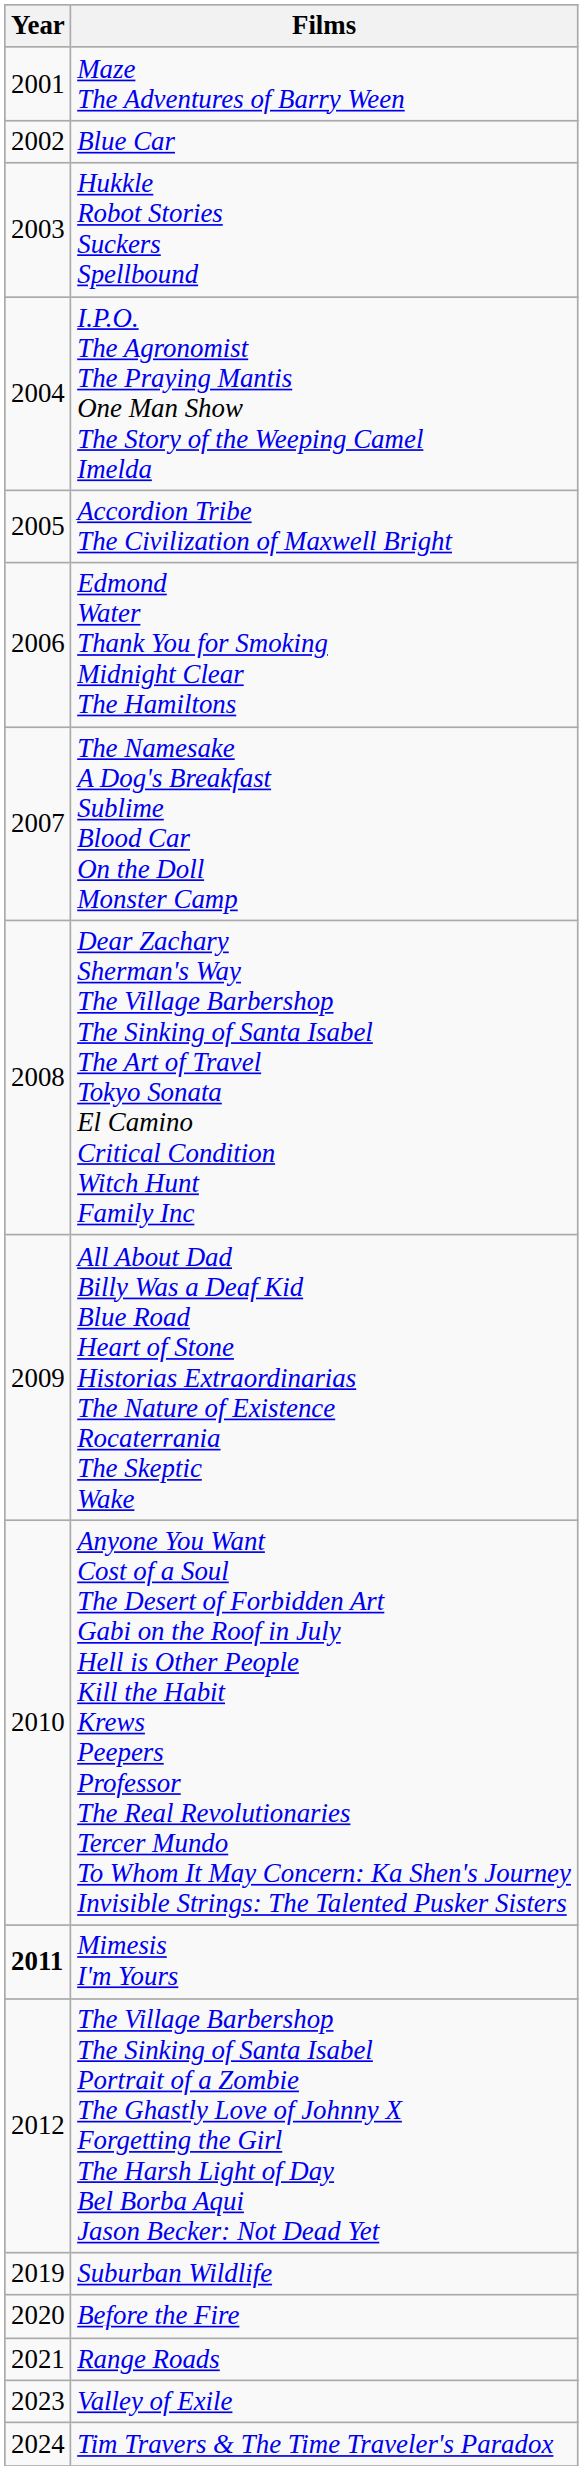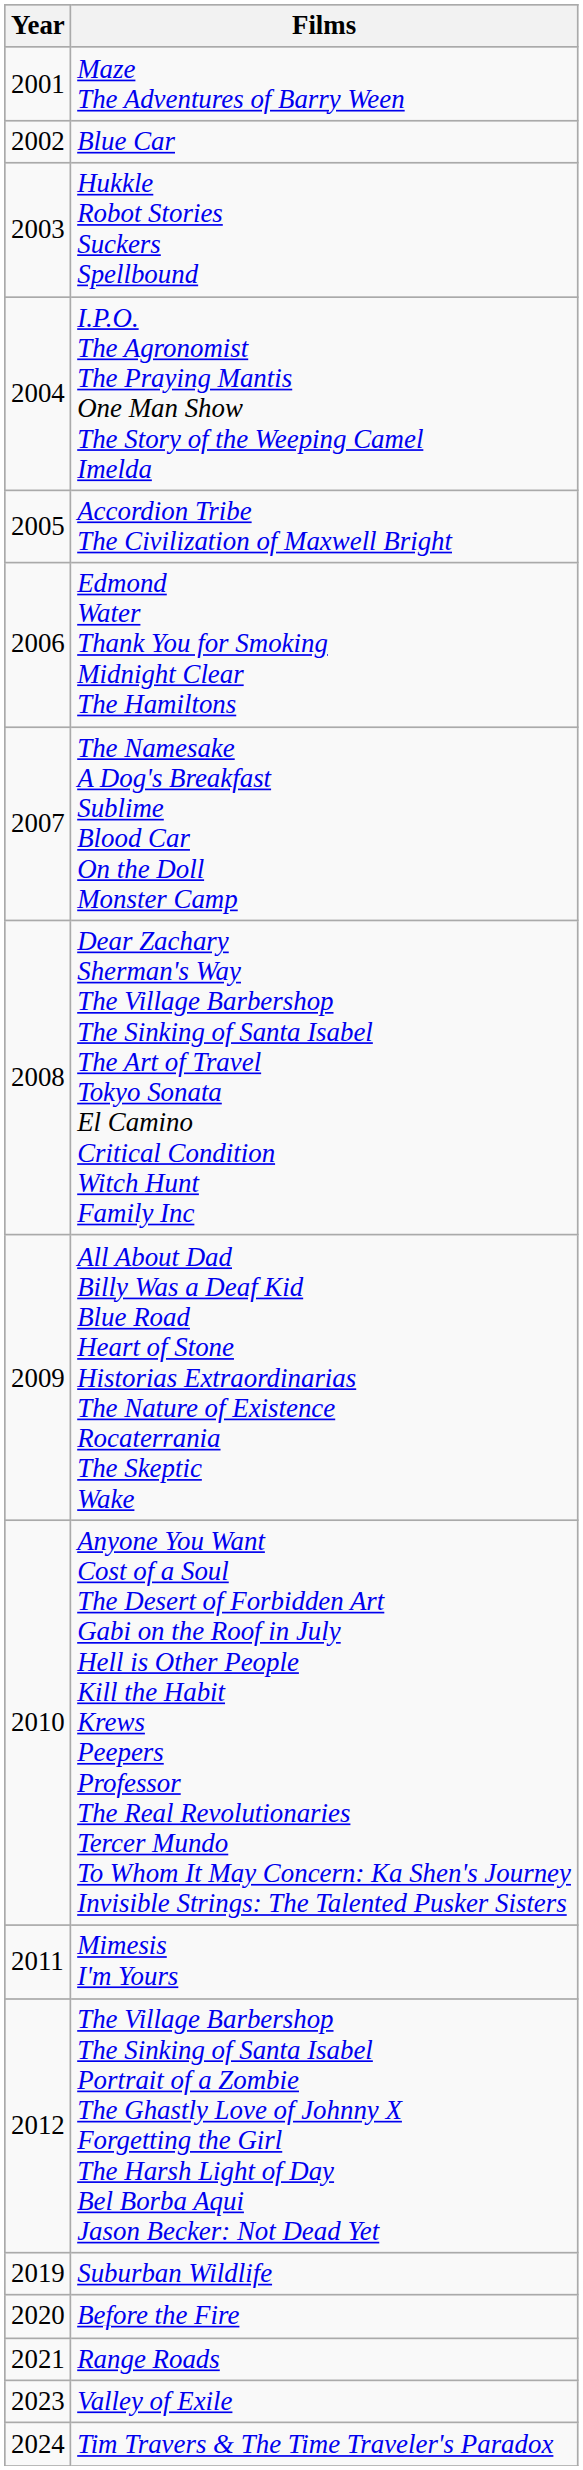(37, 1961) bold -> (37, 1961) normal
